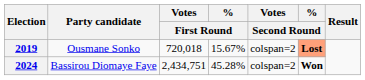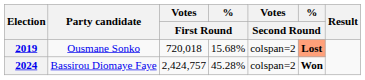(228, 48) 15.67% -> (228, 48) 15.68%
(184, 65) 2,434,751 -> (184, 65) 2,424,757
